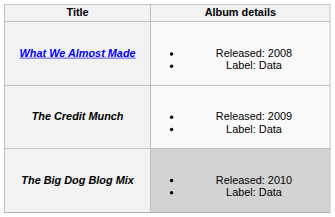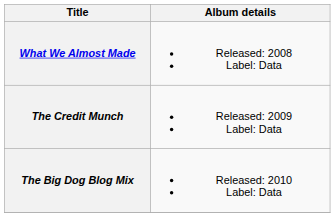(240, 186) lightgrey background -> (240, 186) no background
